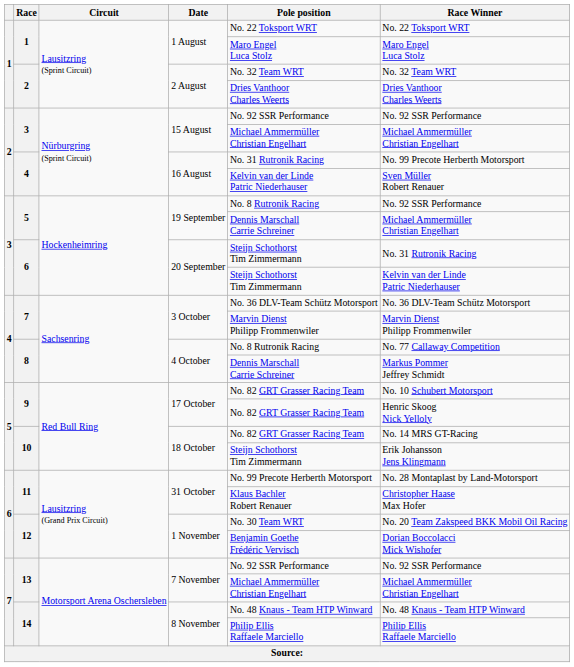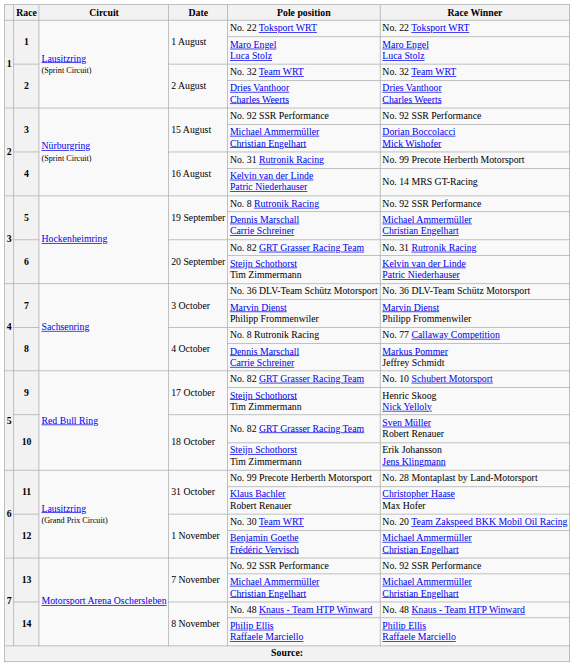(427, 137) Michael Ammermüller Christian Engelhart -> (419, 137) Dorian Boccolacci Mick Wishofer
(413, 181) Sven Müller Robert Renauer -> (430, 181) No. 14 MRS GT-Racing
(266, 253) Steijn Schothorst Tim Zimmermann -> (297, 247) No. 82 GRT Grasser Racing Team
(297, 412) No. 82 GRT Grasser Racing Team -> (266, 400) Steijn Schothorst Tim Zimmermann
(430, 434) No. 14 MRS GT-Racing -> (413, 428) Sven Müller Robert Renauer
(419, 543) Dorian Boccolacci Mick Wishofer -> (427, 543) Michael Ammermüller Christian Engelhart
